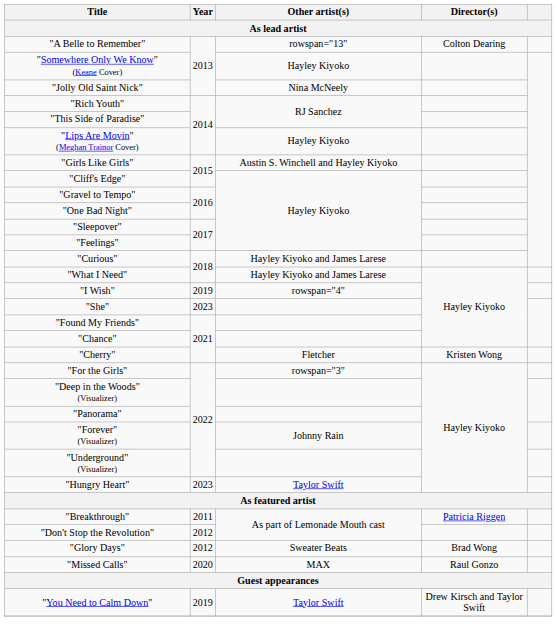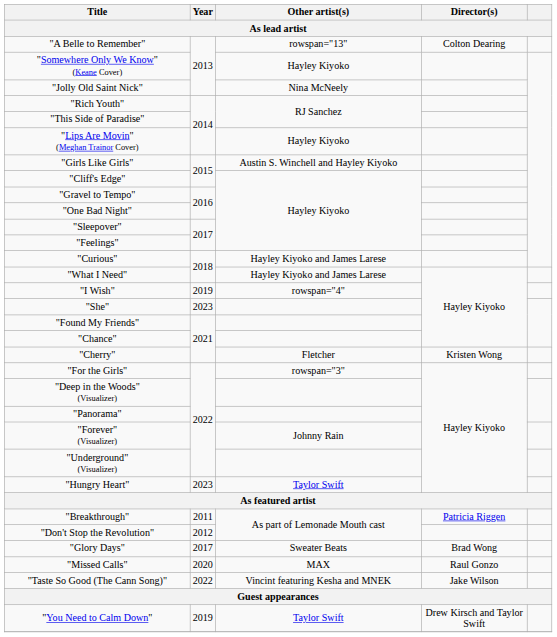(203, 548) 2012 -> (203, 548) 2017
+ row: (97, 580)
